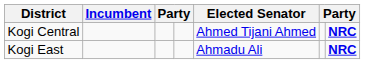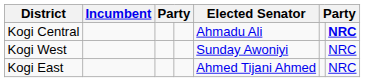(256, 31) Ahmed Tijani Ahmed -> (229, 31) Ahmadu Ali
+ row: (37, 49)
(229, 49) Ahmadu Ali -> (256, 68) Ahmed Tijani Ahmed
(342, 49) bold -> (342, 68) normal
